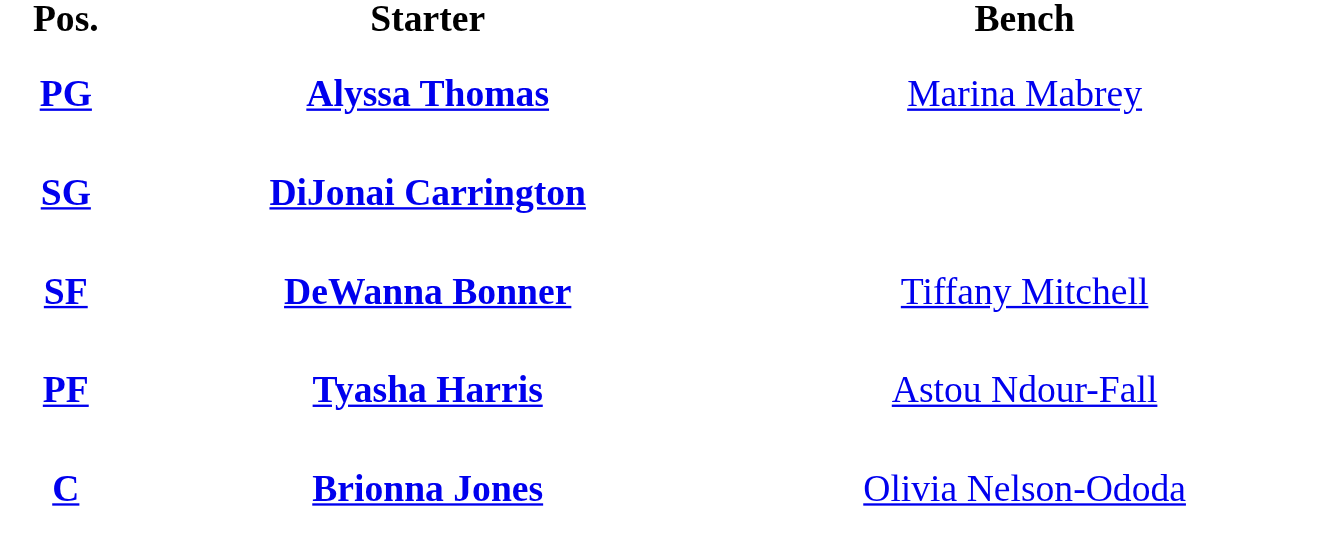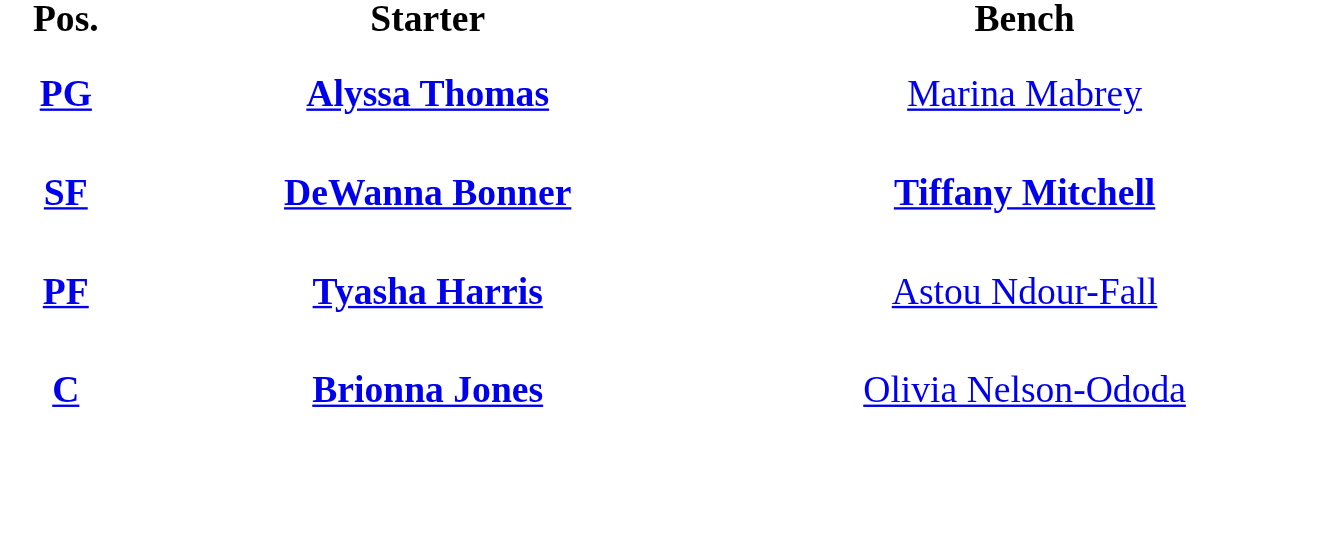- row: (66, 192)
(1025, 291) normal -> (1025, 192) bold
